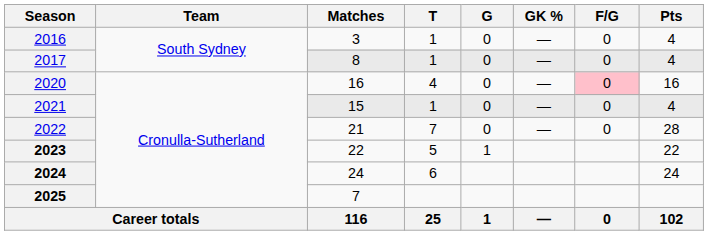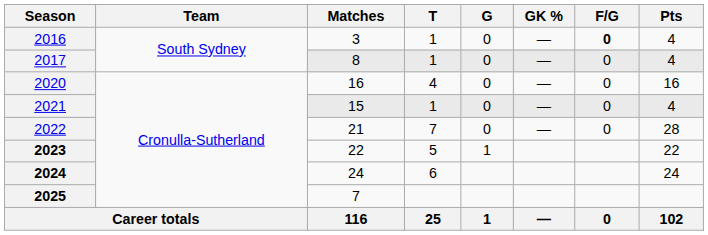(607, 39) normal -> (607, 39) bold
(607, 84) pink background -> (607, 84) no background
